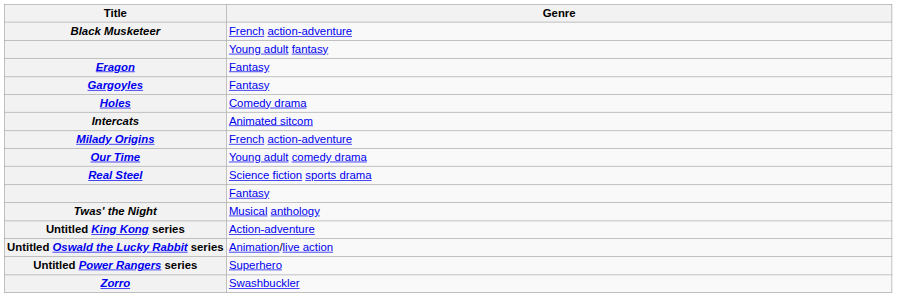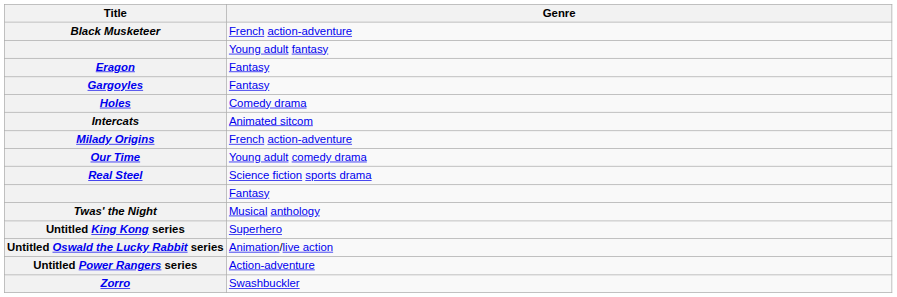(272, 229) Action-adventure -> (255, 229) Superhero
(255, 265) Superhero -> (272, 265) Action-adventure
